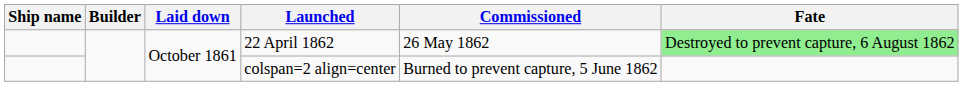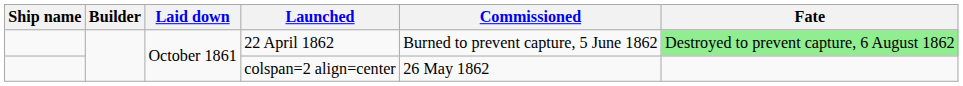(446, 42) 26 May 1862 -> (530, 42) Burned to prevent capture, 5 June 1862
(530, 68) Burned to prevent capture, 5 June 1862 -> (446, 68) 26 May 1862
